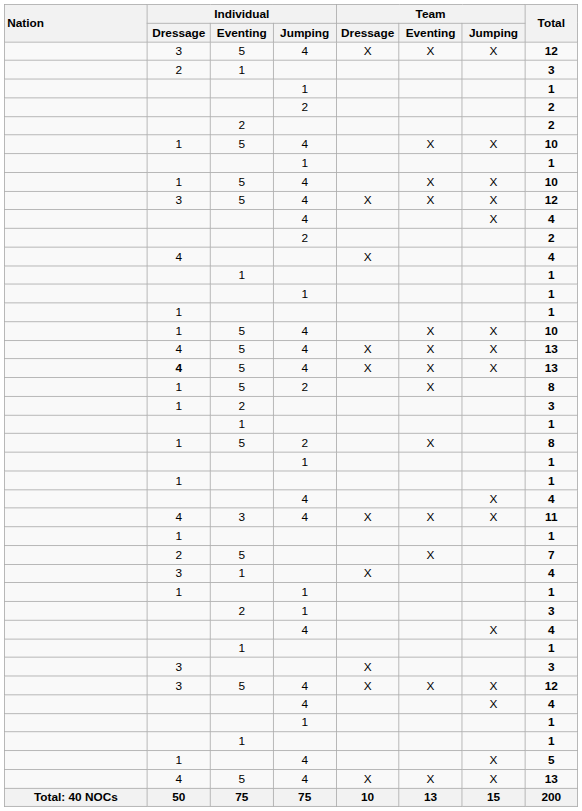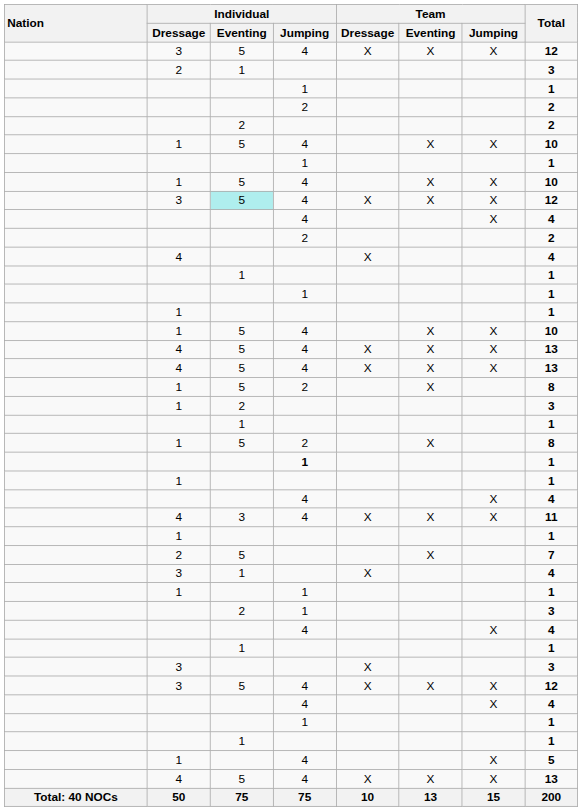(242, 201) no background -> (242, 201) paleturquoise background
(179, 369) bold -> (179, 369) normal
(305, 462) normal -> (305, 462) bold
